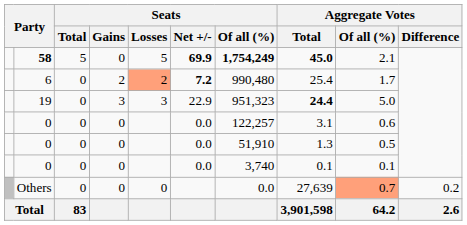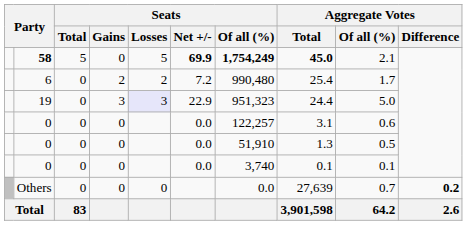(164, 80) lightsalmon background -> (164, 80) no background
(204, 80) bold -> (204, 80) normal
(164, 101) no background -> (164, 101) lavender background
(321, 101) bold -> (321, 101) normal
(387, 187) lightsalmon background -> (387, 187) no background
(451, 187) normal -> (451, 187) bold
